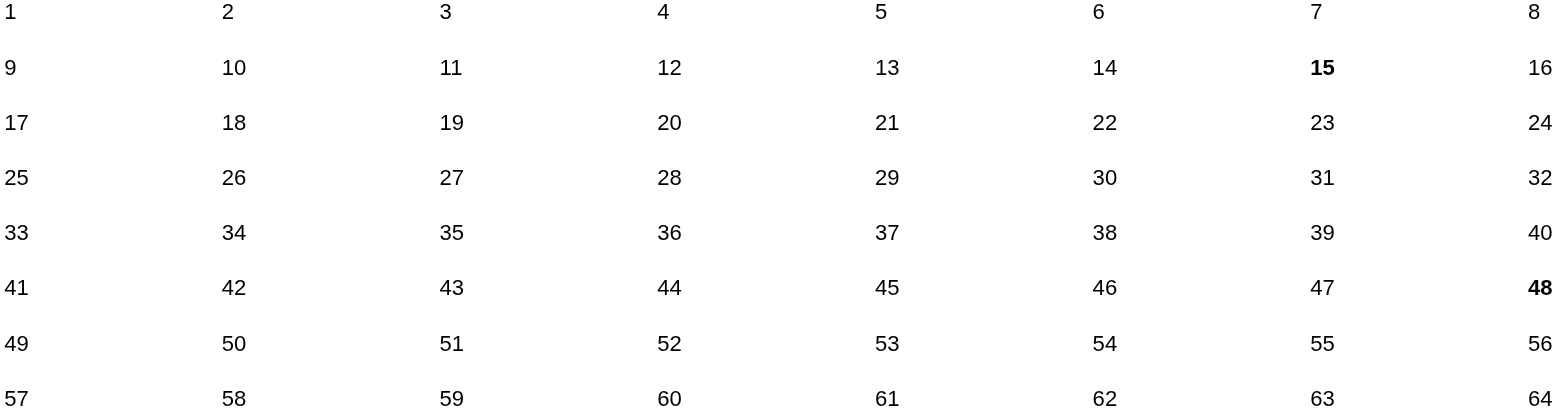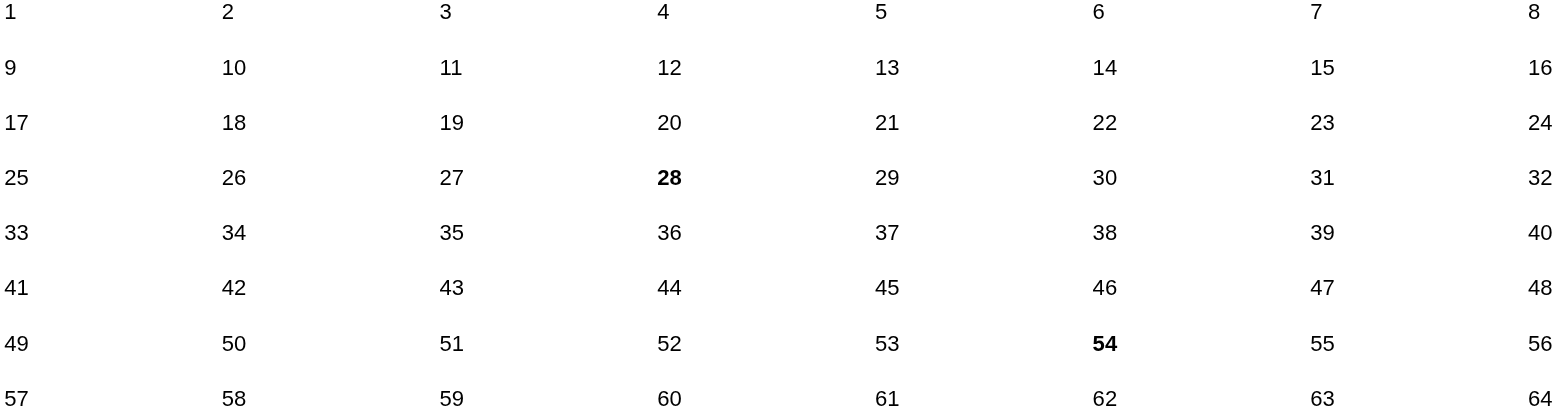(1323, 67) bold -> (1323, 67) normal
(670, 177) normal -> (670, 177) bold
(1540, 288) bold -> (1540, 288) normal
(1105, 343) normal -> (1105, 343) bold
